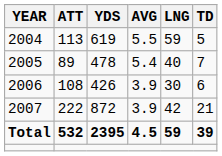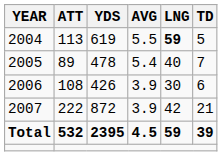(173, 40) normal -> (173, 40) bold
